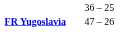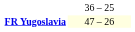(99, 21) no background -> (99, 21) lightyellow background
